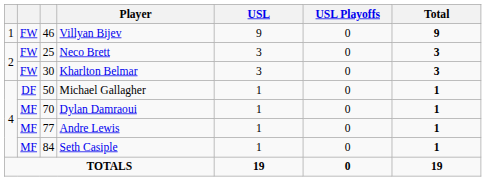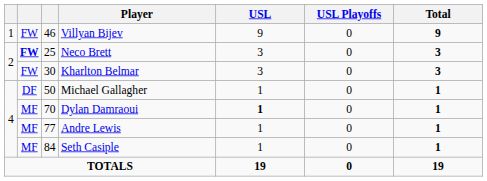(29, 52) normal -> (29, 52) bold
(259, 109) normal -> (260, 109) bold
